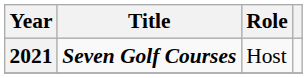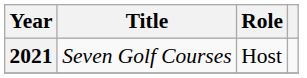(149, 55) bold -> (147, 55) normal
